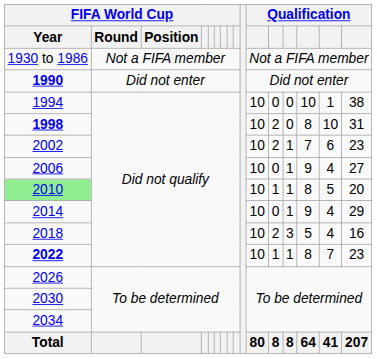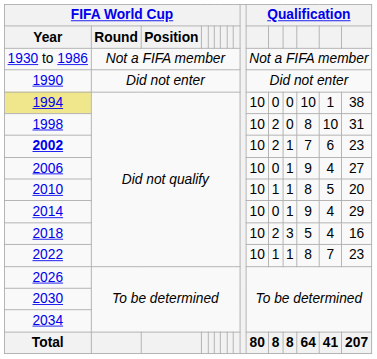(48, 80) bold -> (48, 80) normal
(48, 102) no background -> (48, 102) khaki background
(48, 124) bold -> (48, 124) normal
(48, 146) normal -> (48, 146) bold
(48, 189) lightgreen background -> (48, 189) no background
(48, 255) bold -> (48, 255) normal
